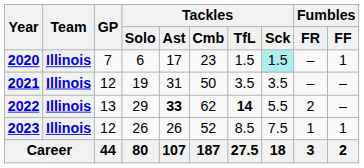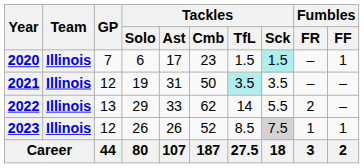(245, 83) no background -> (245, 83) paleturquoise background
(174, 106) bold -> (174, 106) normal
(245, 106) bold -> (245, 106) normal
(278, 128) no background -> (278, 128) lightgrey background
